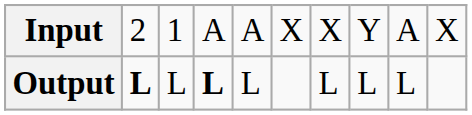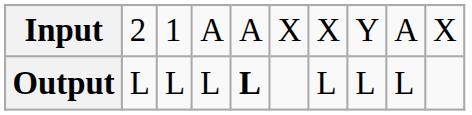(141, 82) bold -> (140, 82) normal
(213, 82) bold -> (210, 82) normal
(251, 82) normal -> (250, 82) bold
